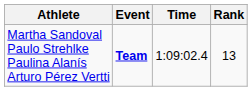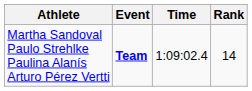(229, 55) 13 -> (229, 55) 14
